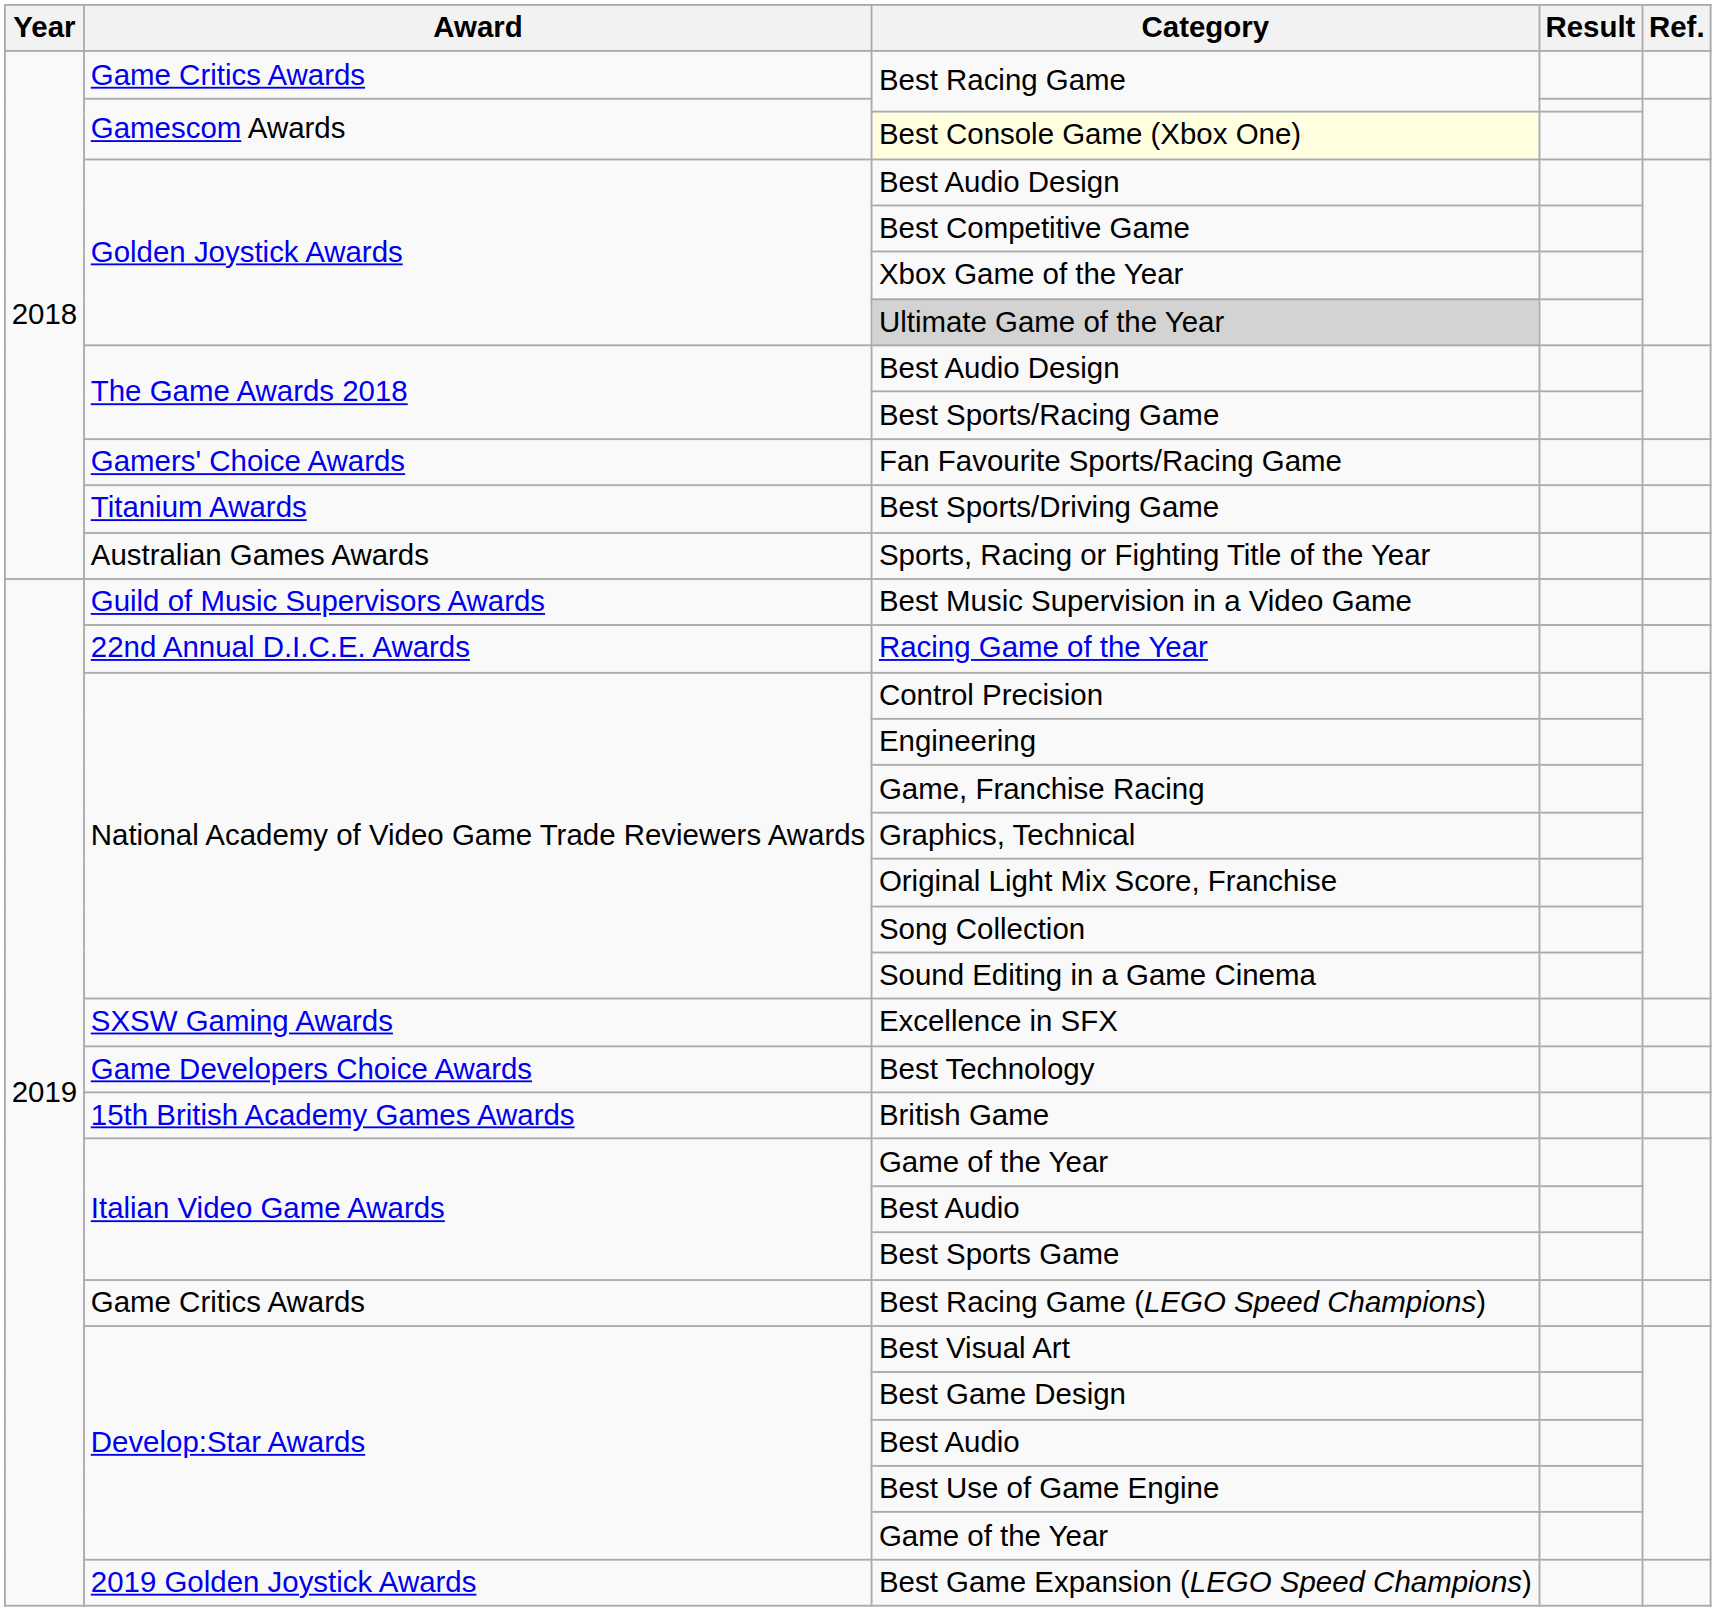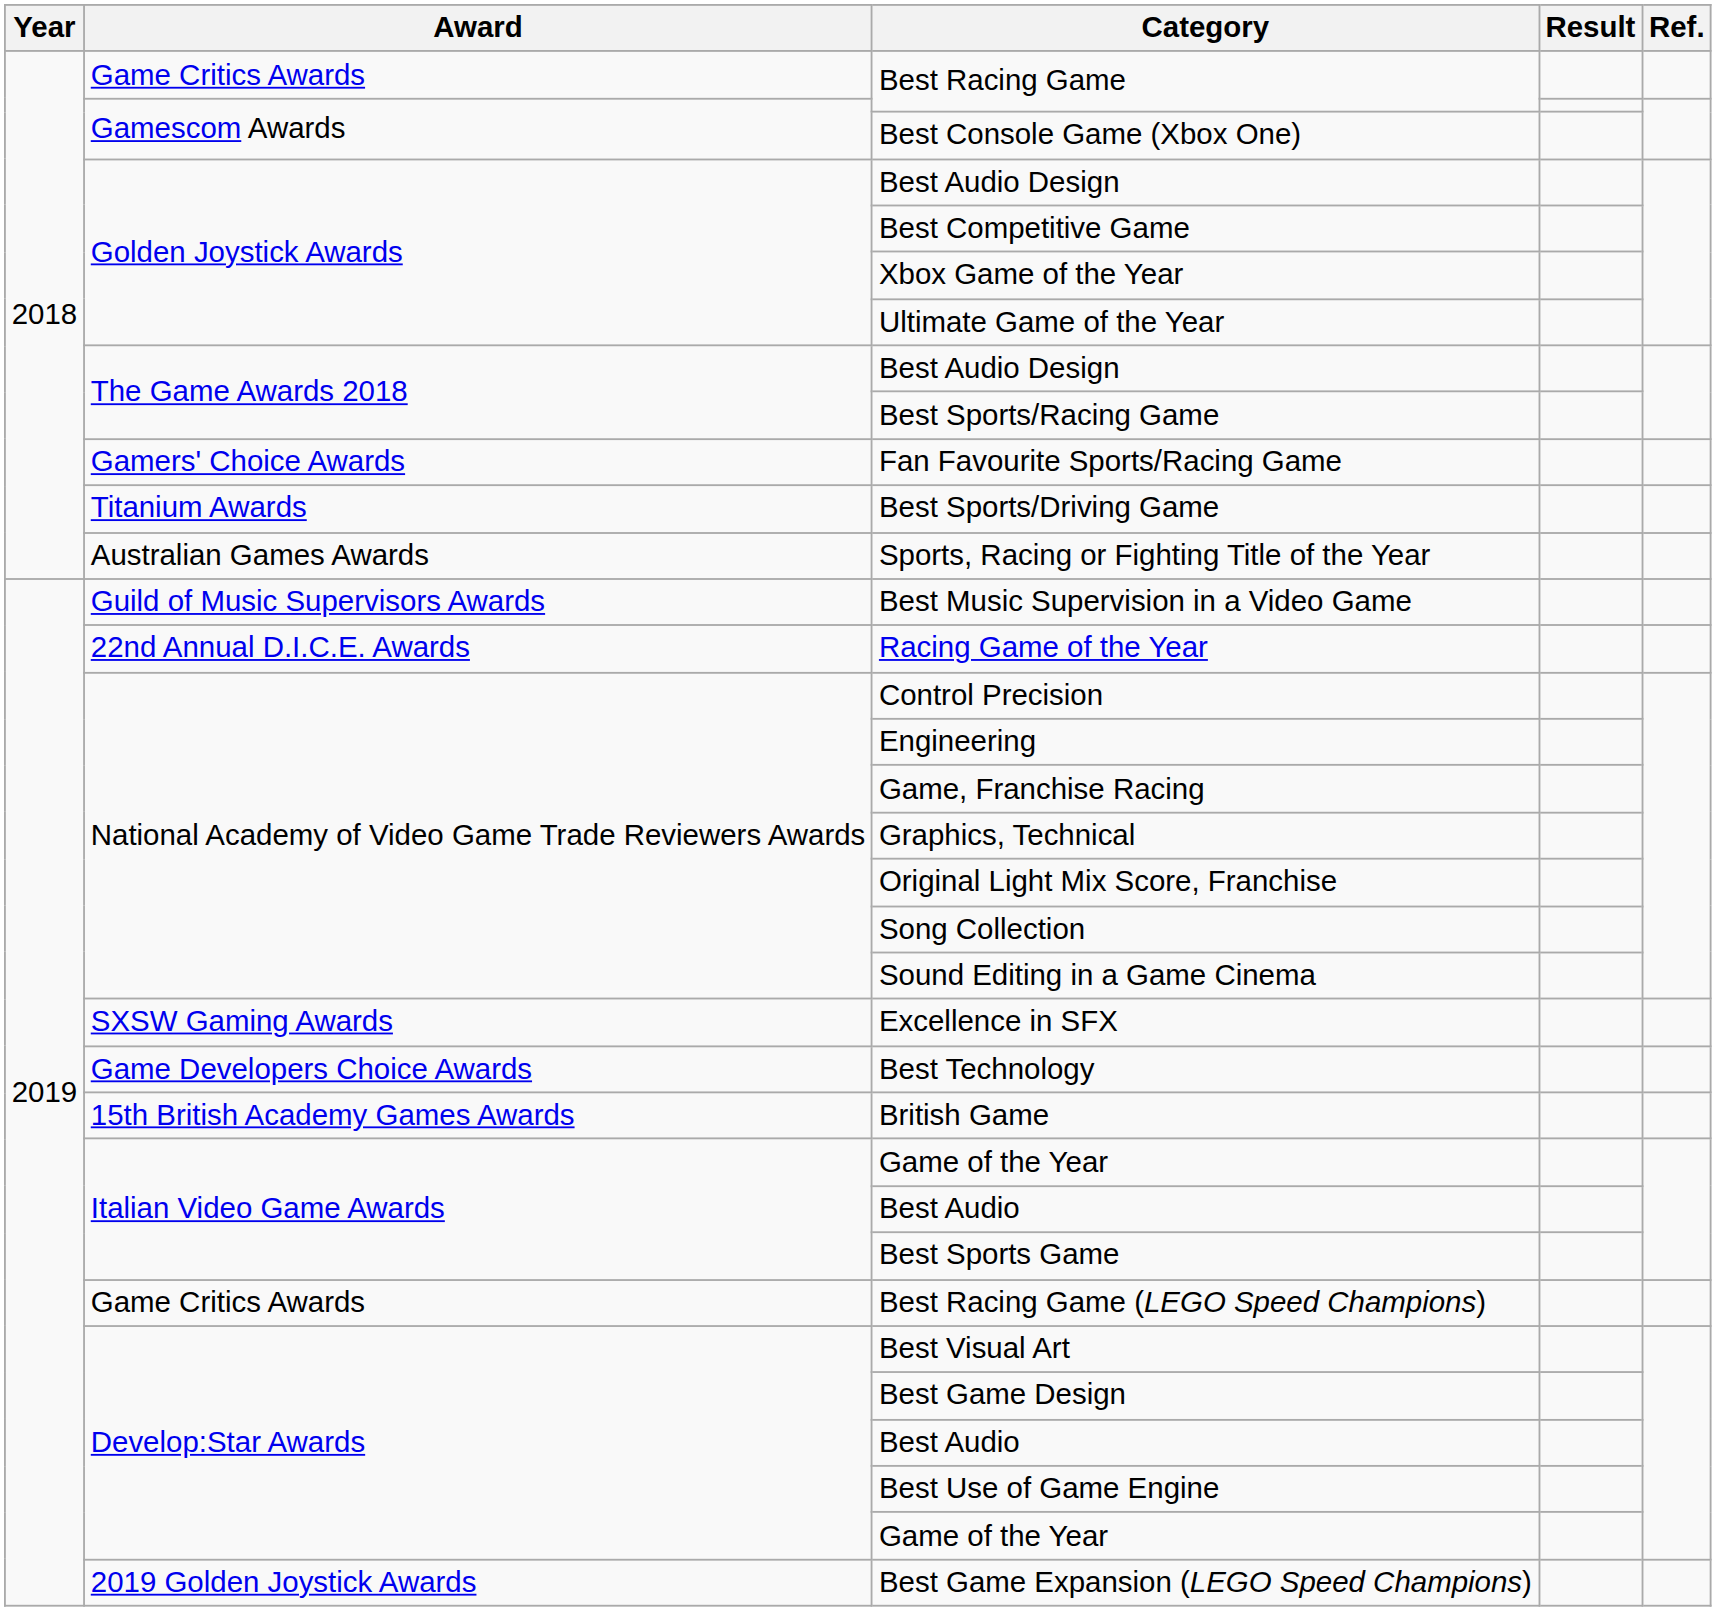(1090, 134) lightyellow background -> (1090, 134) no background
(1052, 321) lightgrey background -> (1052, 321) no background
